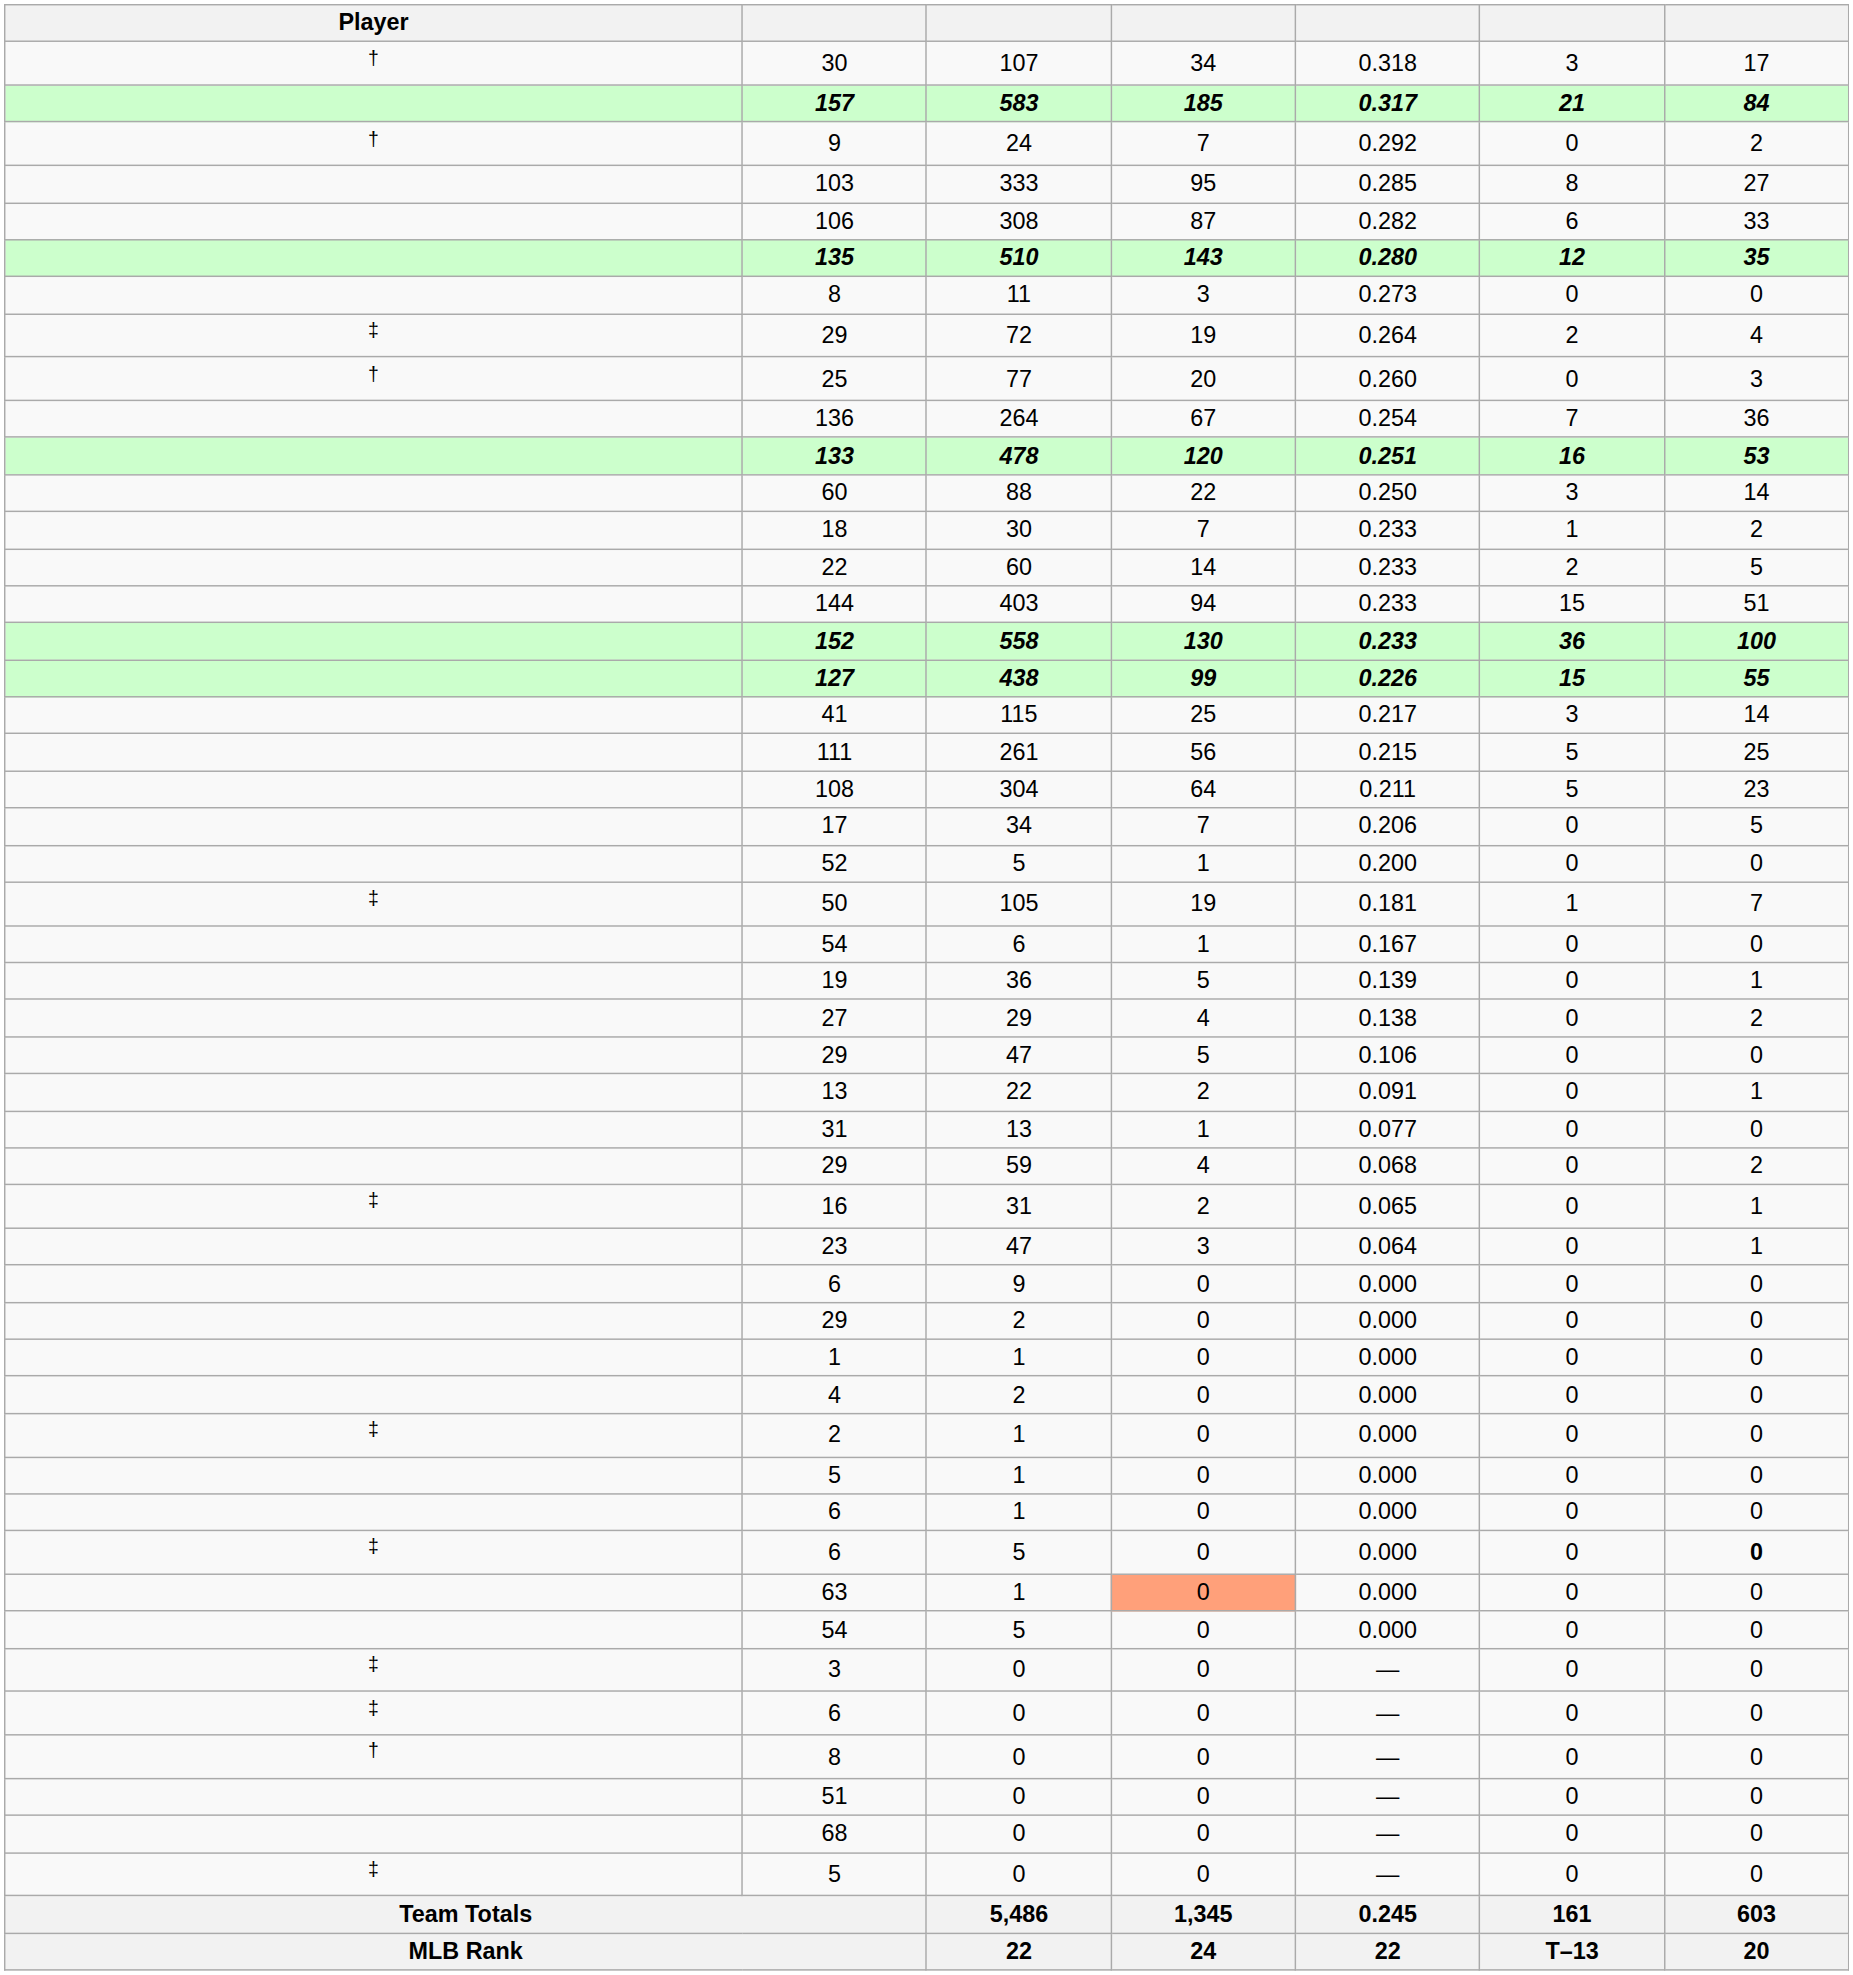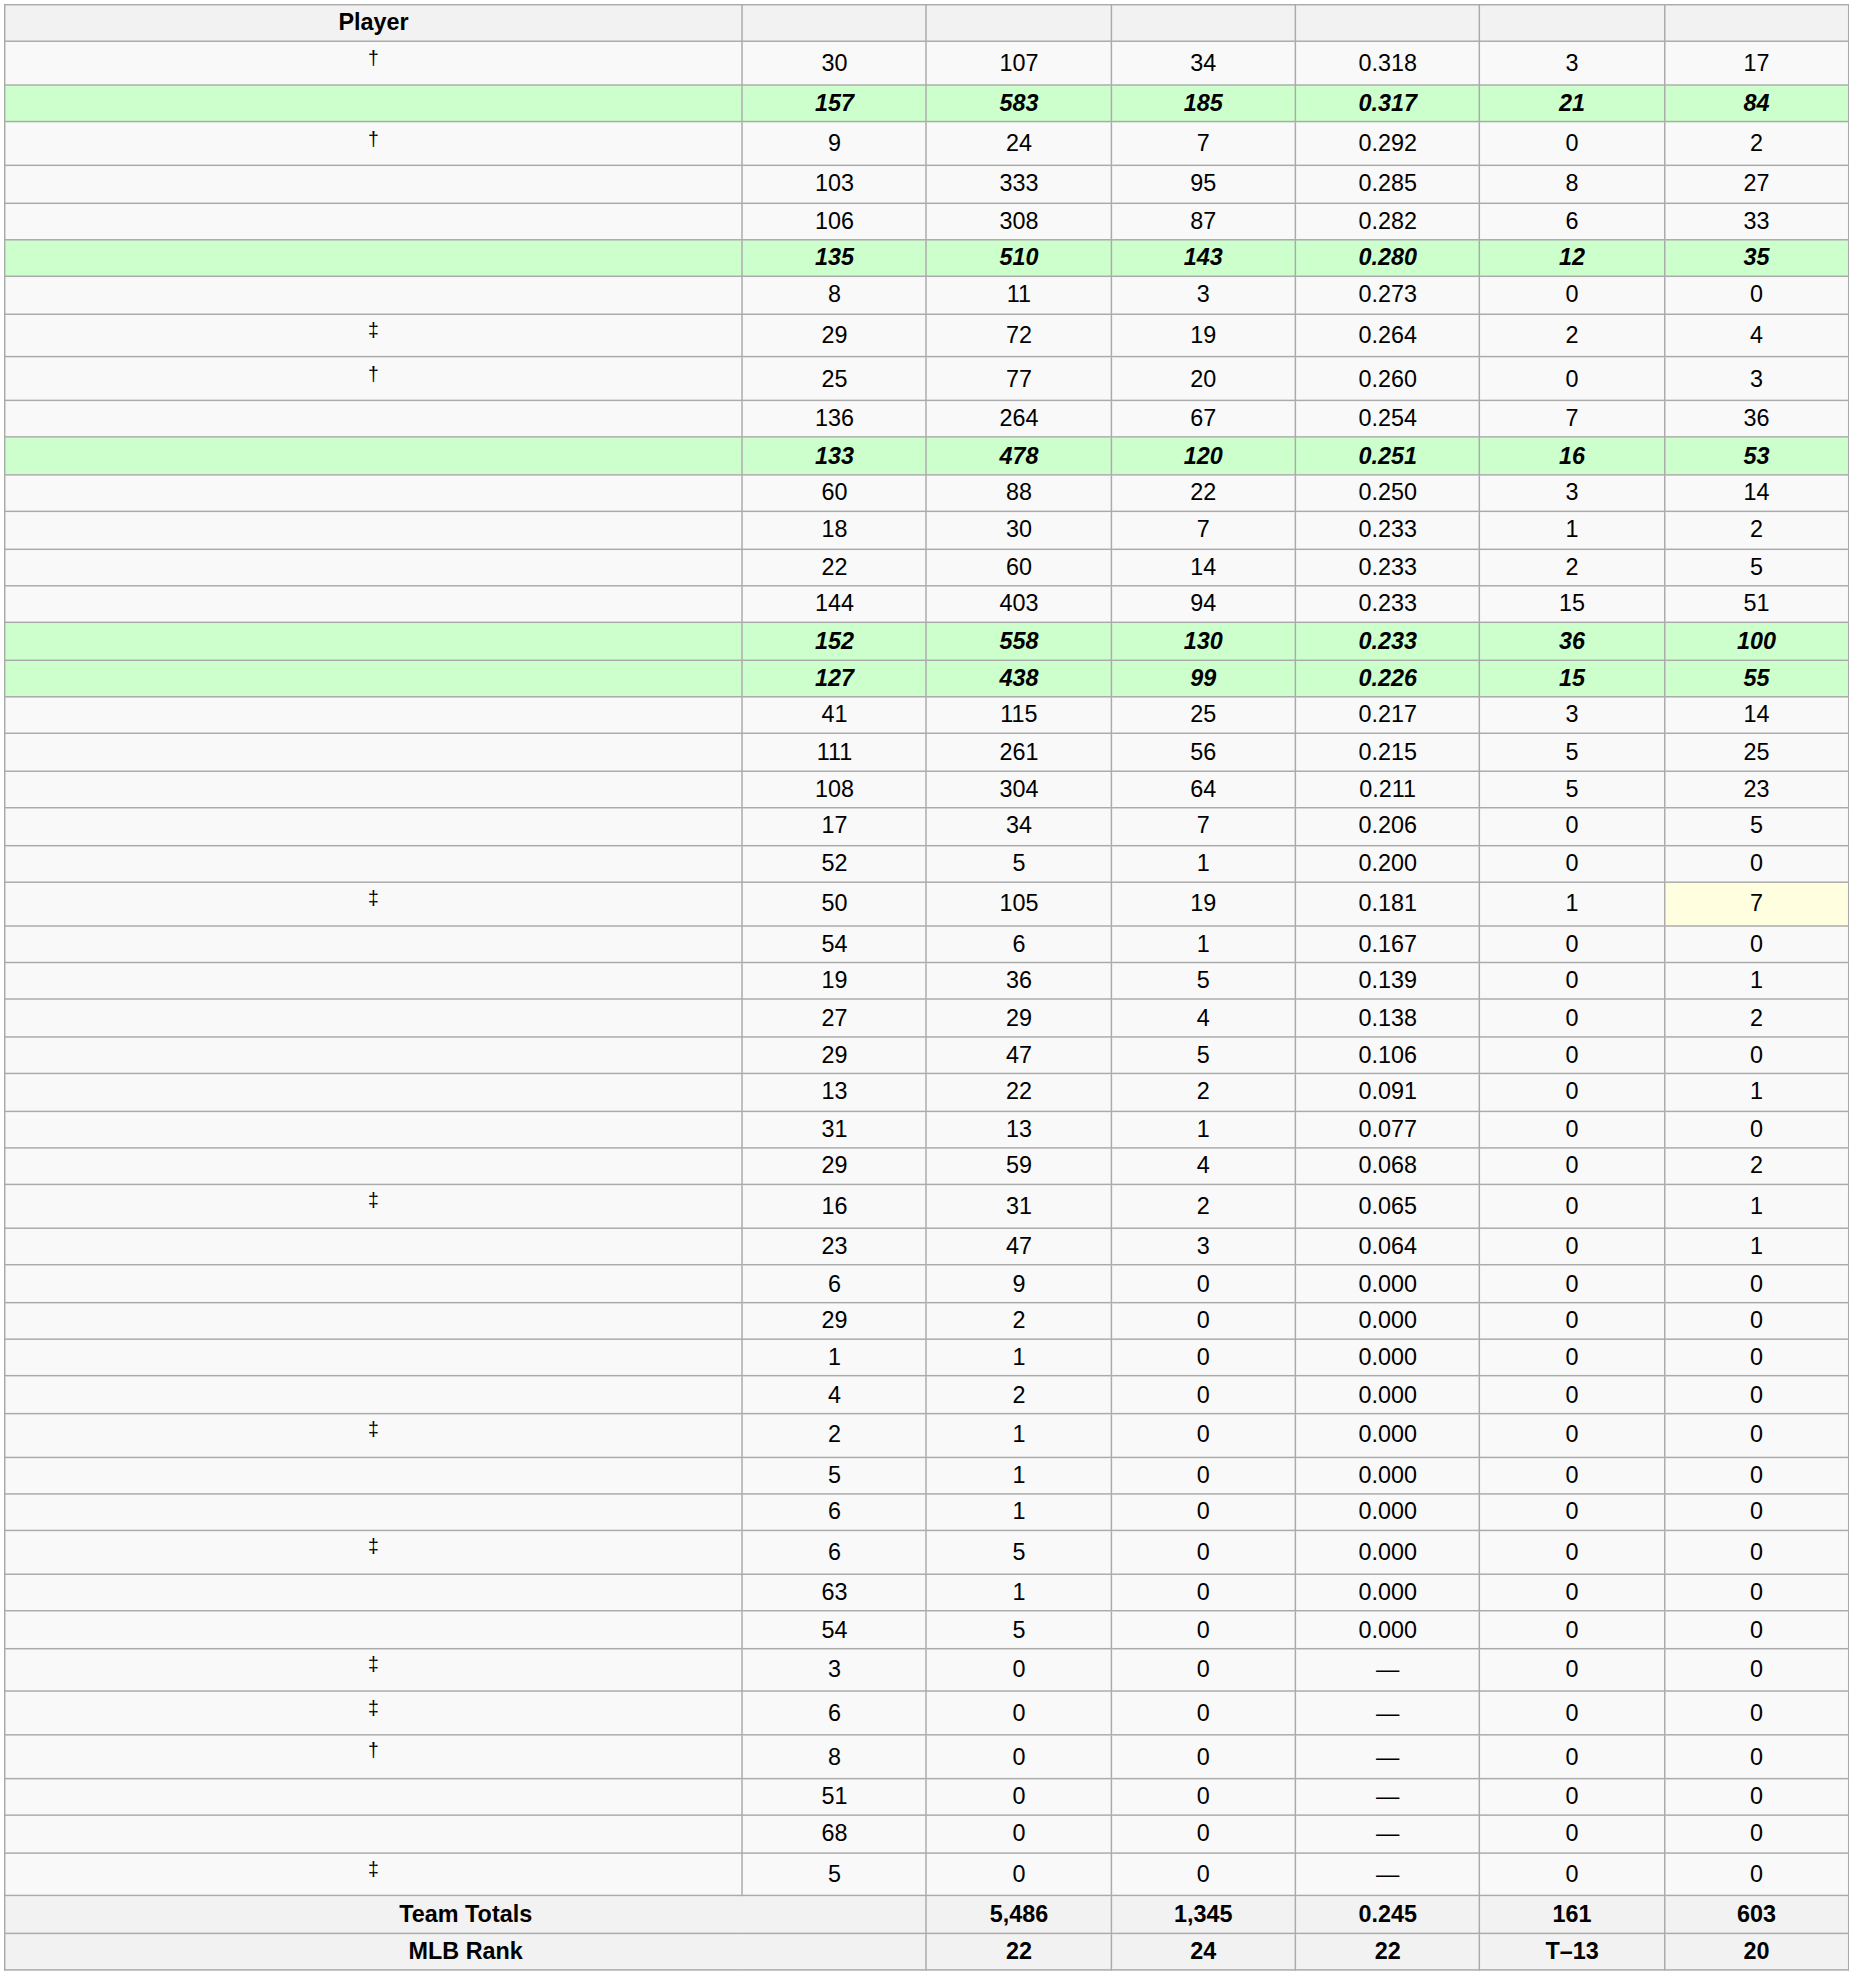(1756, 903) no background -> (1756, 903) lightyellow background
(1756, 1552) bold -> (1756, 1552) normal
(1203, 1592) lightsalmon background -> (1203, 1592) no background
